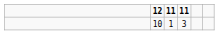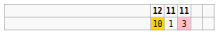(157, 24) no background -> (157, 24) gold background
(184, 24) no background -> (184, 24) pink background
